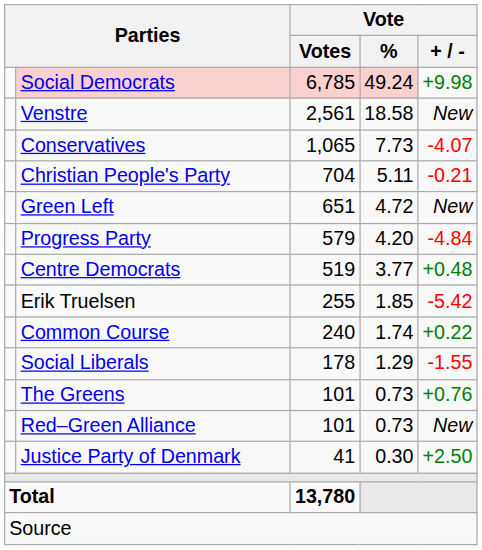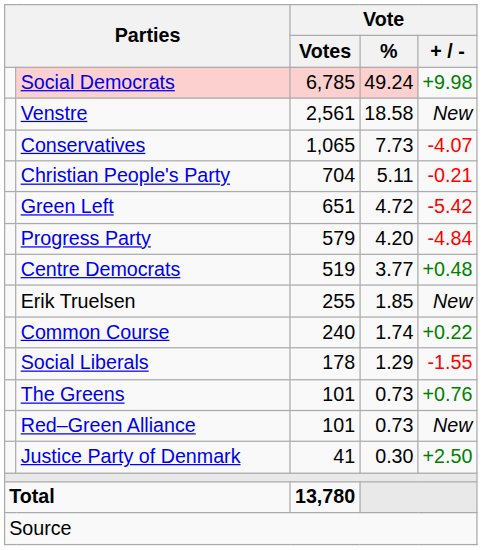(453, 207) New -> (450, 207) -5.42
(450, 301) -5.42 -> (453, 301) New
